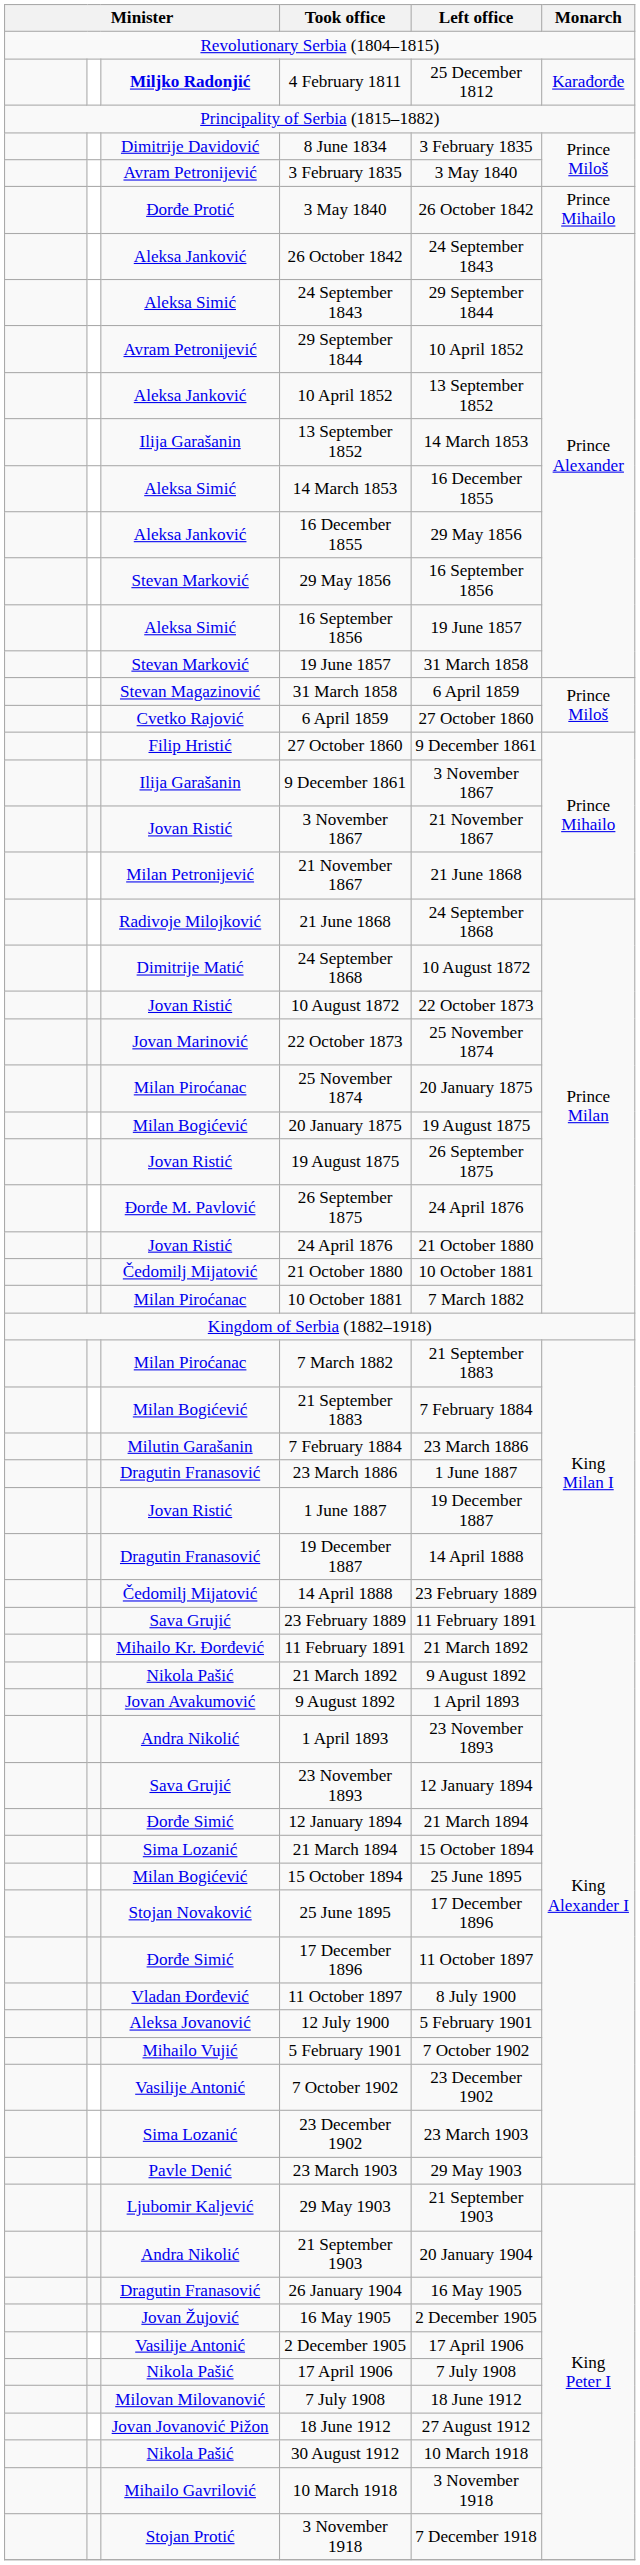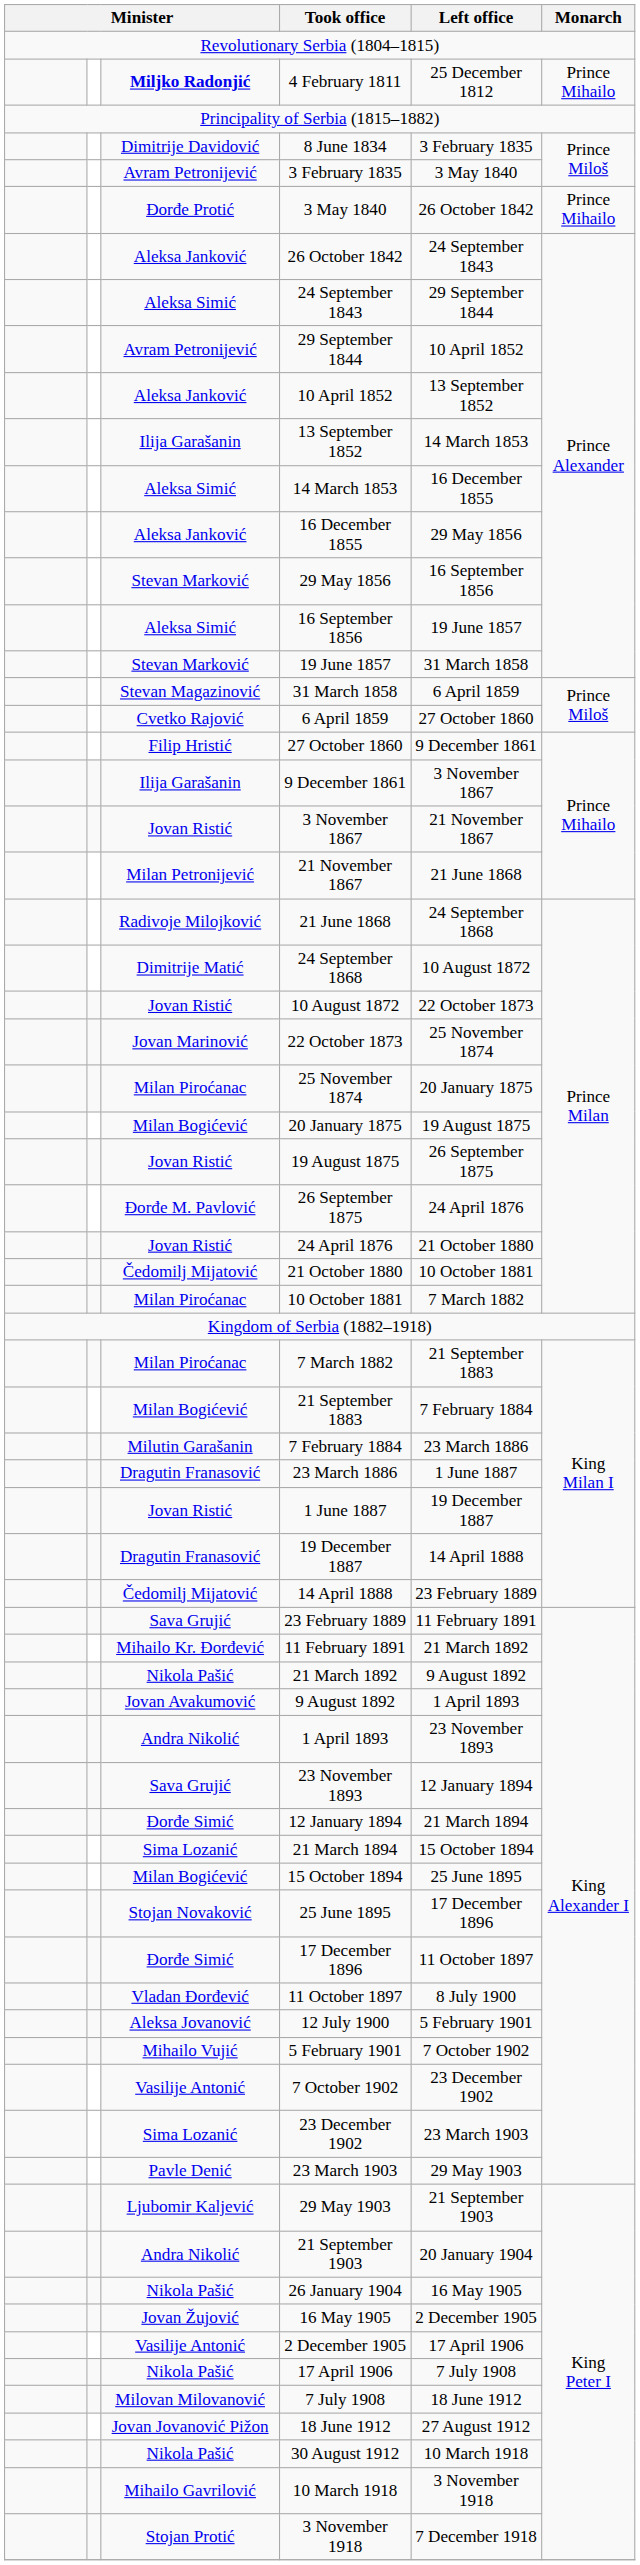(588, 82) Karađorđe -> (588, 82) Prince Mihailo
(190, 2290) Dragutin Franasović -> (190, 2290) Nikola Pašić
